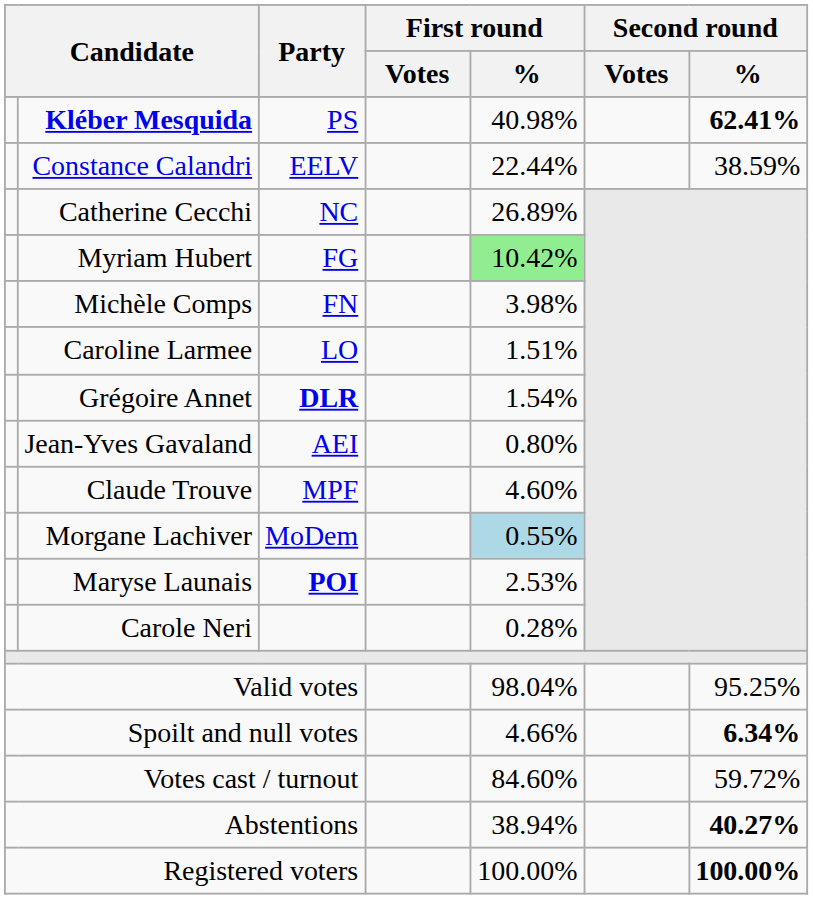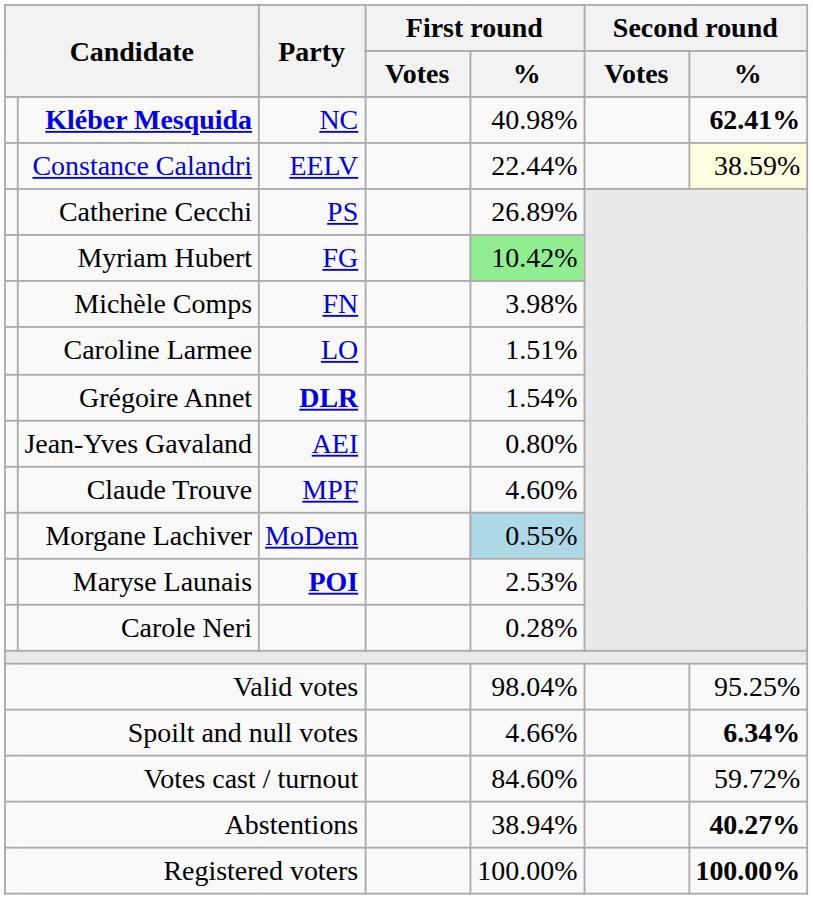(343, 119) PS -> (339, 119) NC
(757, 166) no background -> (757, 166) lightyellow background
(339, 212) NC -> (343, 212) PS
